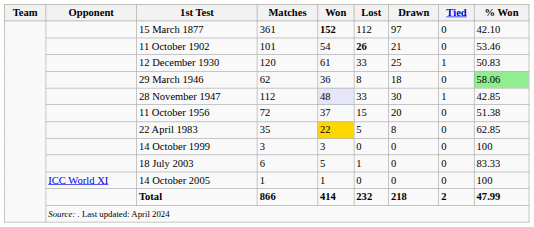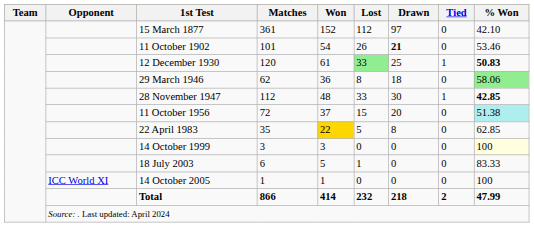(328, 29) bold -> (328, 29) normal
(362, 46) bold -> (362, 46) normal
(396, 46) normal -> (396, 46) bold
(362, 63) no background -> (362, 63) lightgreen background
(488, 63) normal -> (488, 63) bold
(325, 96) lavender background -> (325, 96) no background
(488, 96) normal -> (488, 96) bold
(488, 113) no background -> (488, 113) paleturquoise background
(485, 146) no background -> (485, 146) lightyellow background
